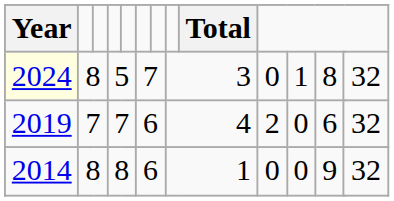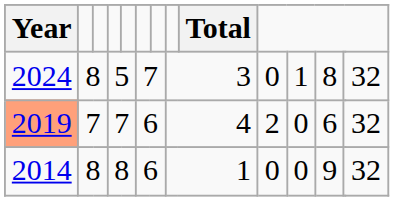(42, 75) lightyellow background -> (42, 75) no background
(42, 123) no background -> (42, 123) lightsalmon background
